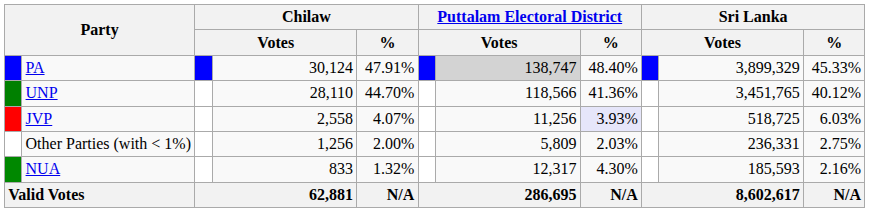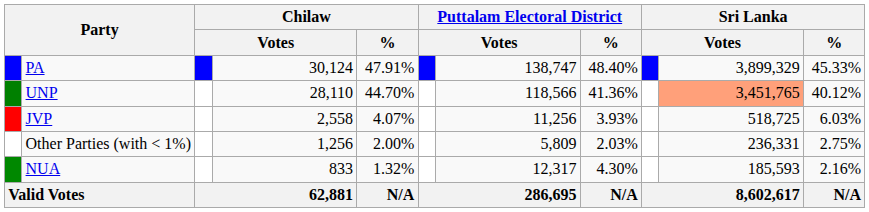(550, 67) lightgrey background -> (550, 67) no background
(768, 93) no background -> (768, 93) lightsalmon background
(617, 118) lavender background -> (617, 118) no background
